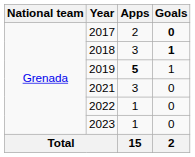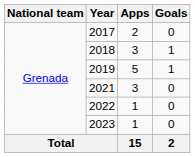(171, 32) bold -> (171, 32) normal
(171, 50) bold -> (171, 50) normal
(135, 69) bold -> (135, 69) normal
